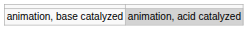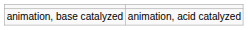(184, 17) lightgrey background -> (184, 17) no background
